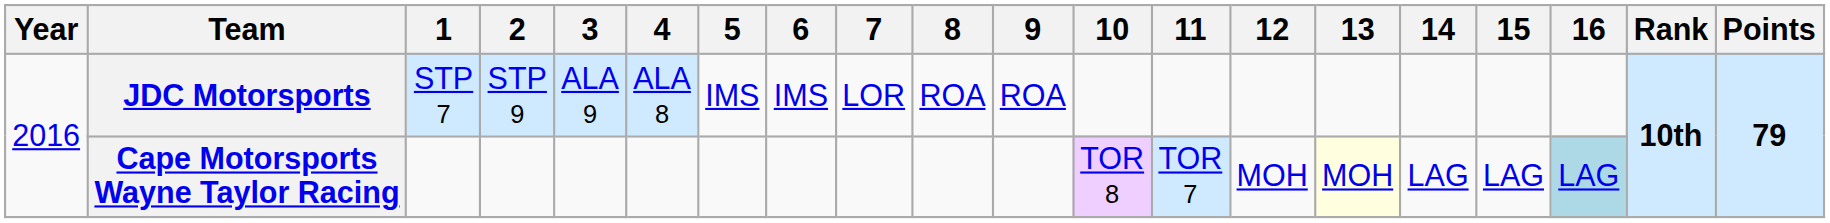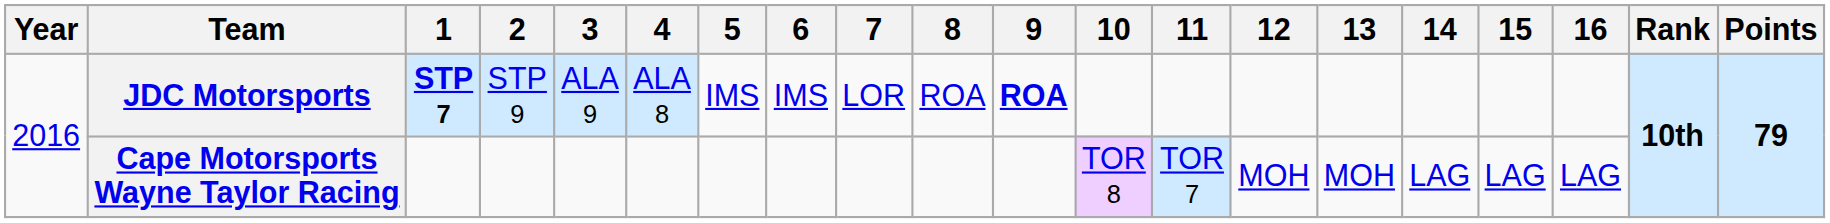(444, 95) normal -> (444, 95) bold
(1033, 95) normal -> (1034, 95) bold
(1358, 177) lightyellow background -> (1359, 177) no background
(1589, 177) lightblue background -> (1591, 177) no background
